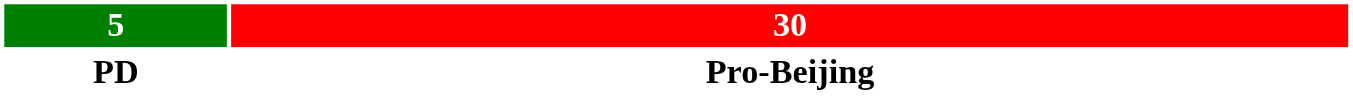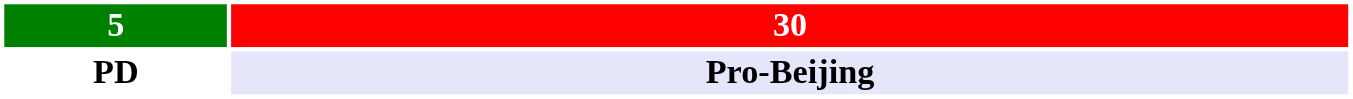(790, 72) no background -> (790, 72) lavender background
